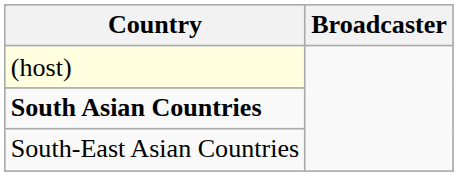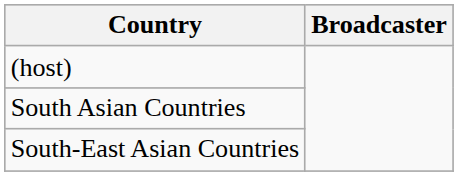(41, 66) lightyellow background -> (41, 66) no background
(136, 107) bold -> (128, 107) normal
